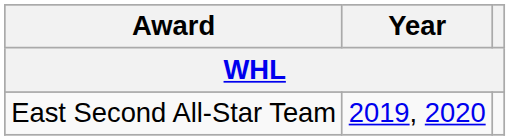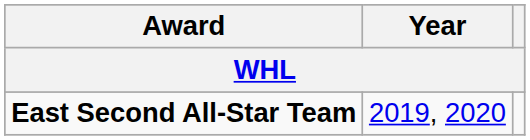(174, 112) normal -> (184, 112) bold
